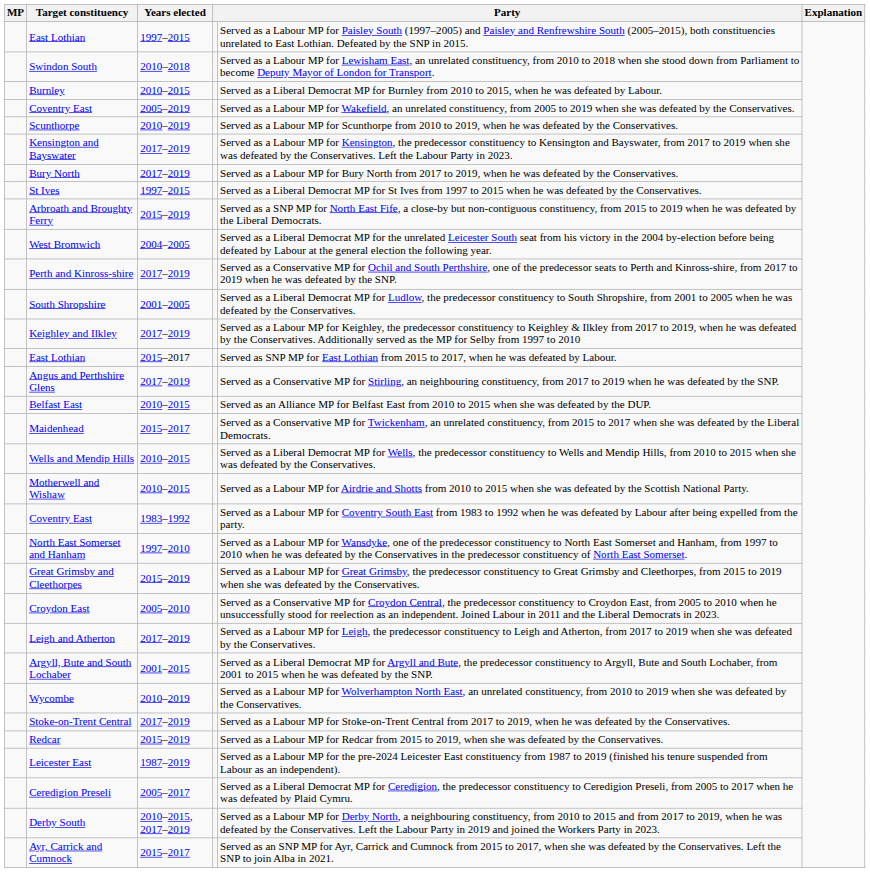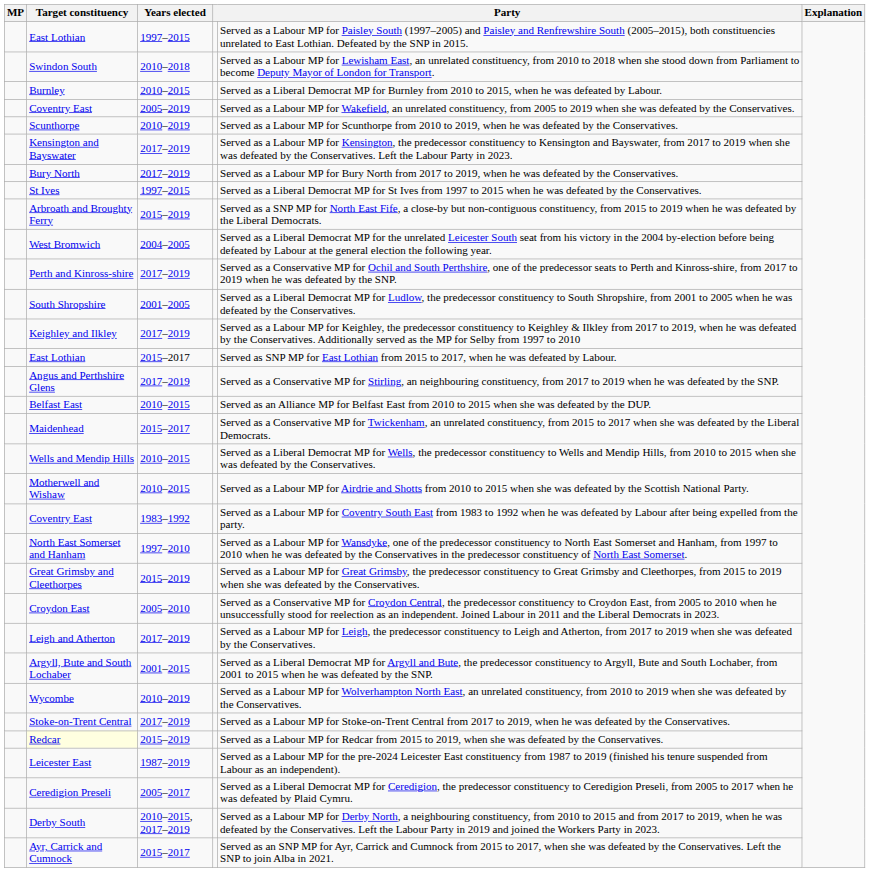(45, 739) no background -> (45, 739) lightyellow background
